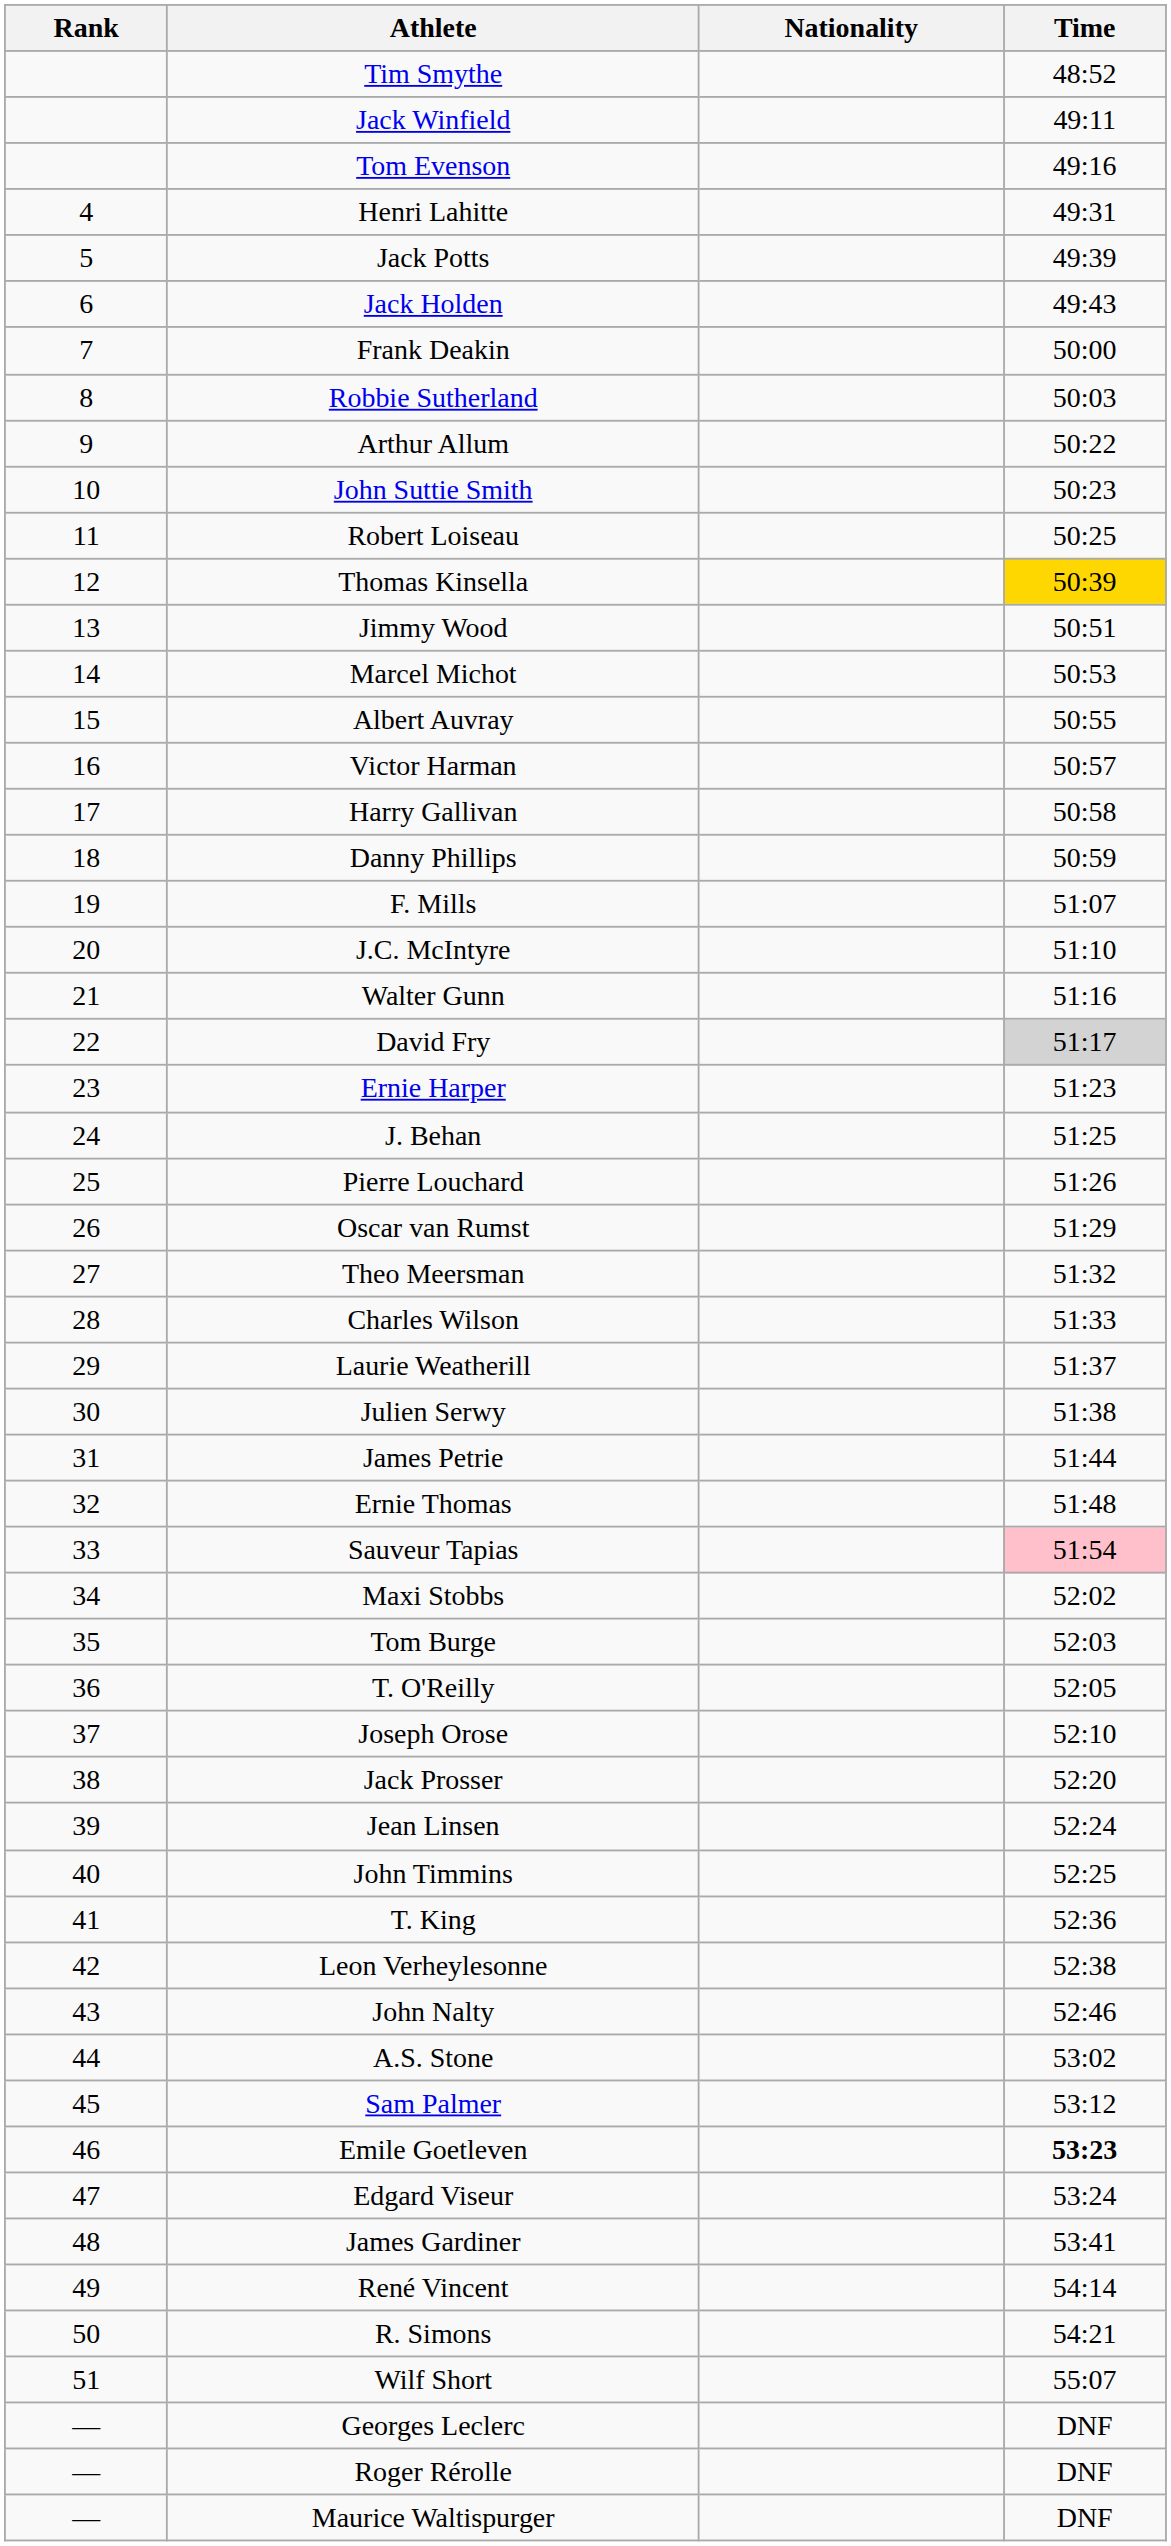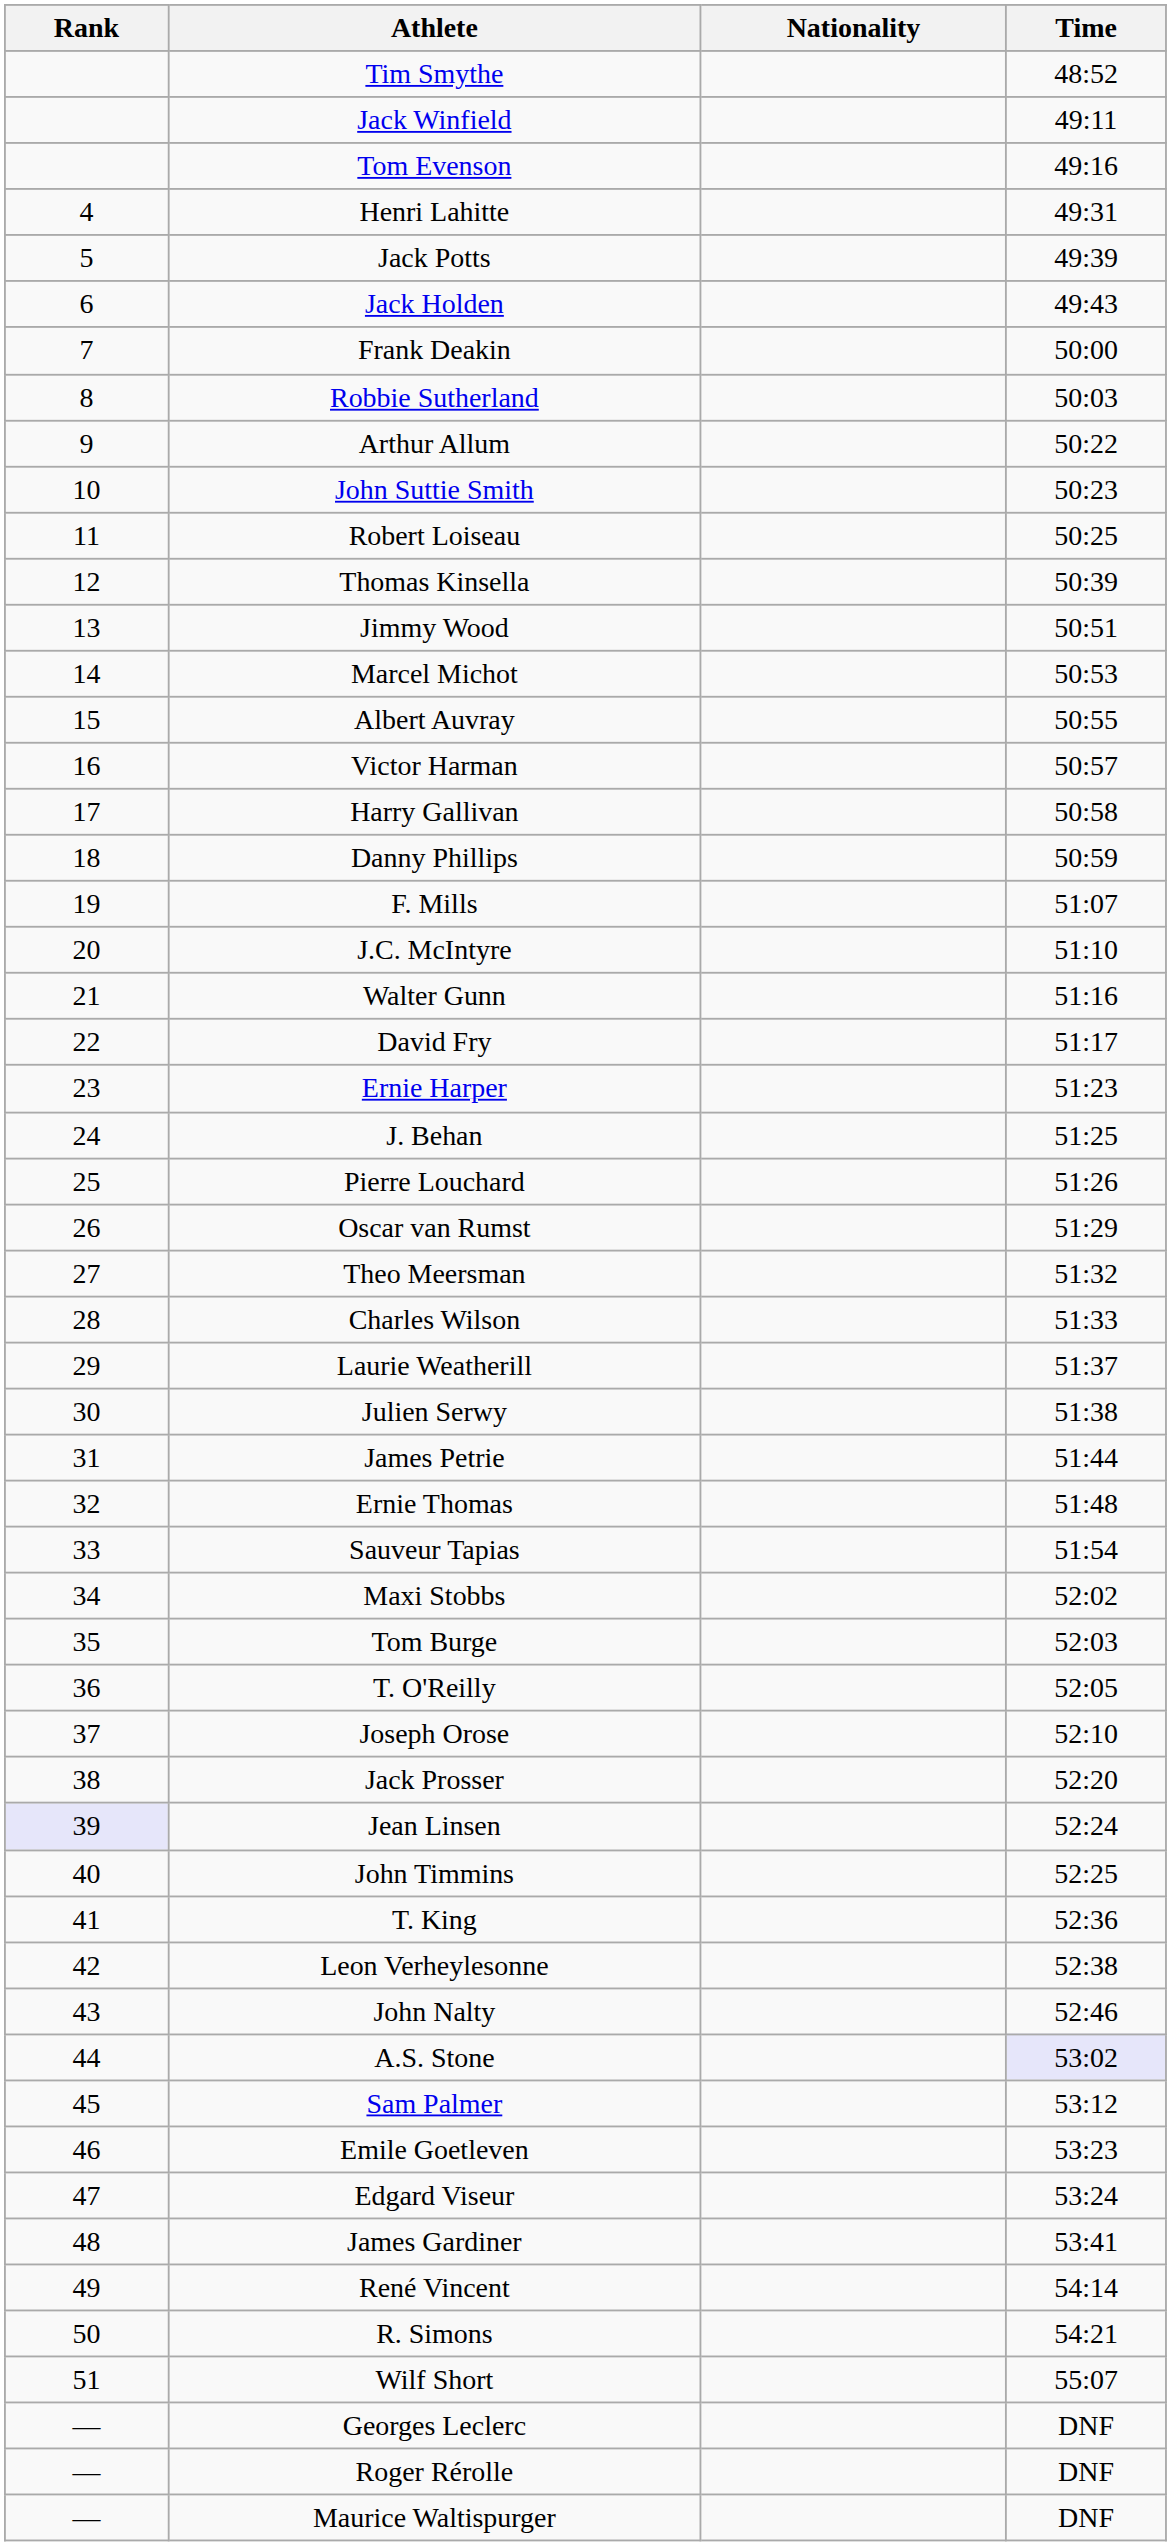(1085, 581) gold background -> (1086, 581) no background
(1085, 1042) lightgrey background -> (1086, 1042) no background
(1085, 1549) pink background -> (1086, 1549) no background
(86, 1826) no background -> (86, 1826) lavender background
(1085, 2056) no background -> (1086, 2056) lavender background
(1085, 2149) bold -> (1086, 2149) normal
